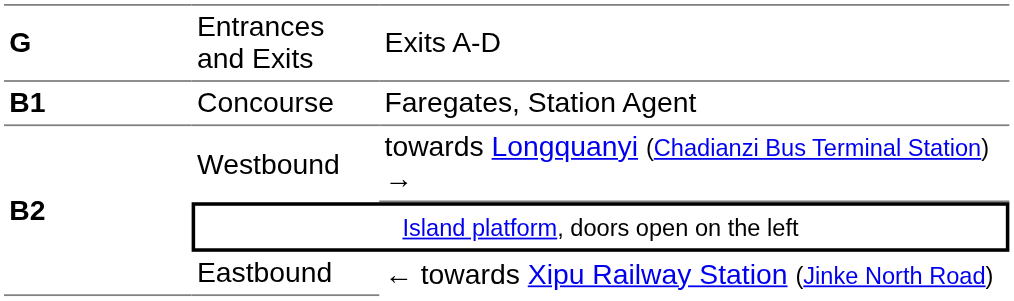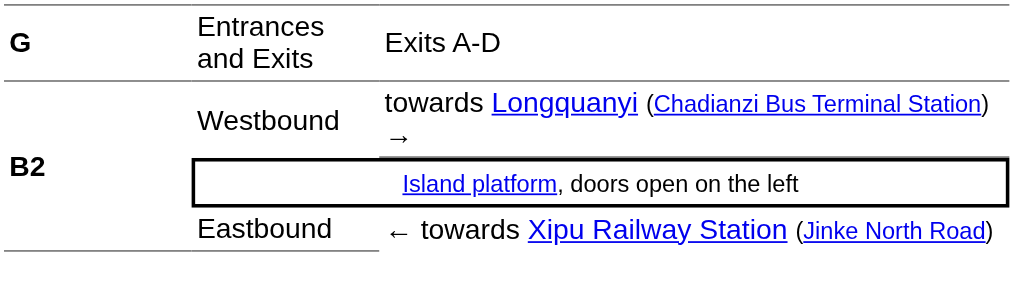- row: (265, 102)
